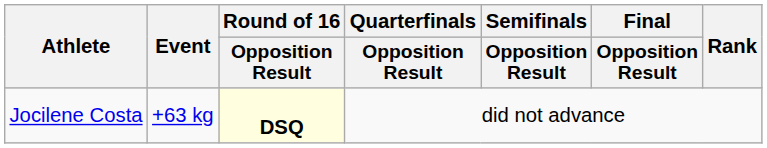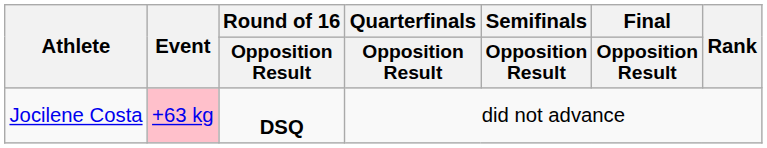(183, 116) no background -> (183, 116) pink background
(282, 127) lightyellow background -> (282, 127) no background
